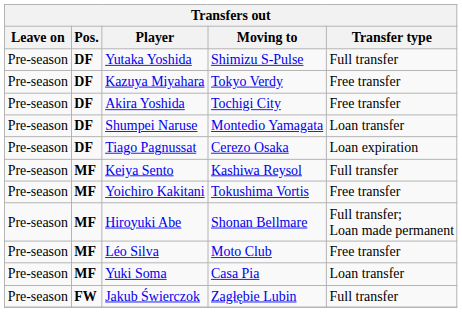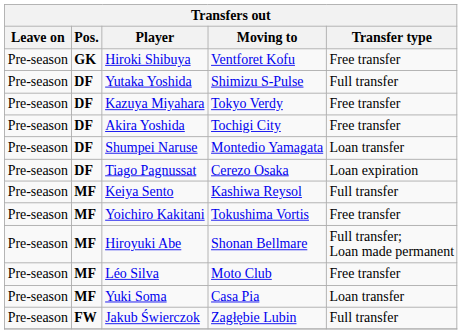+ row: (148, 59)
